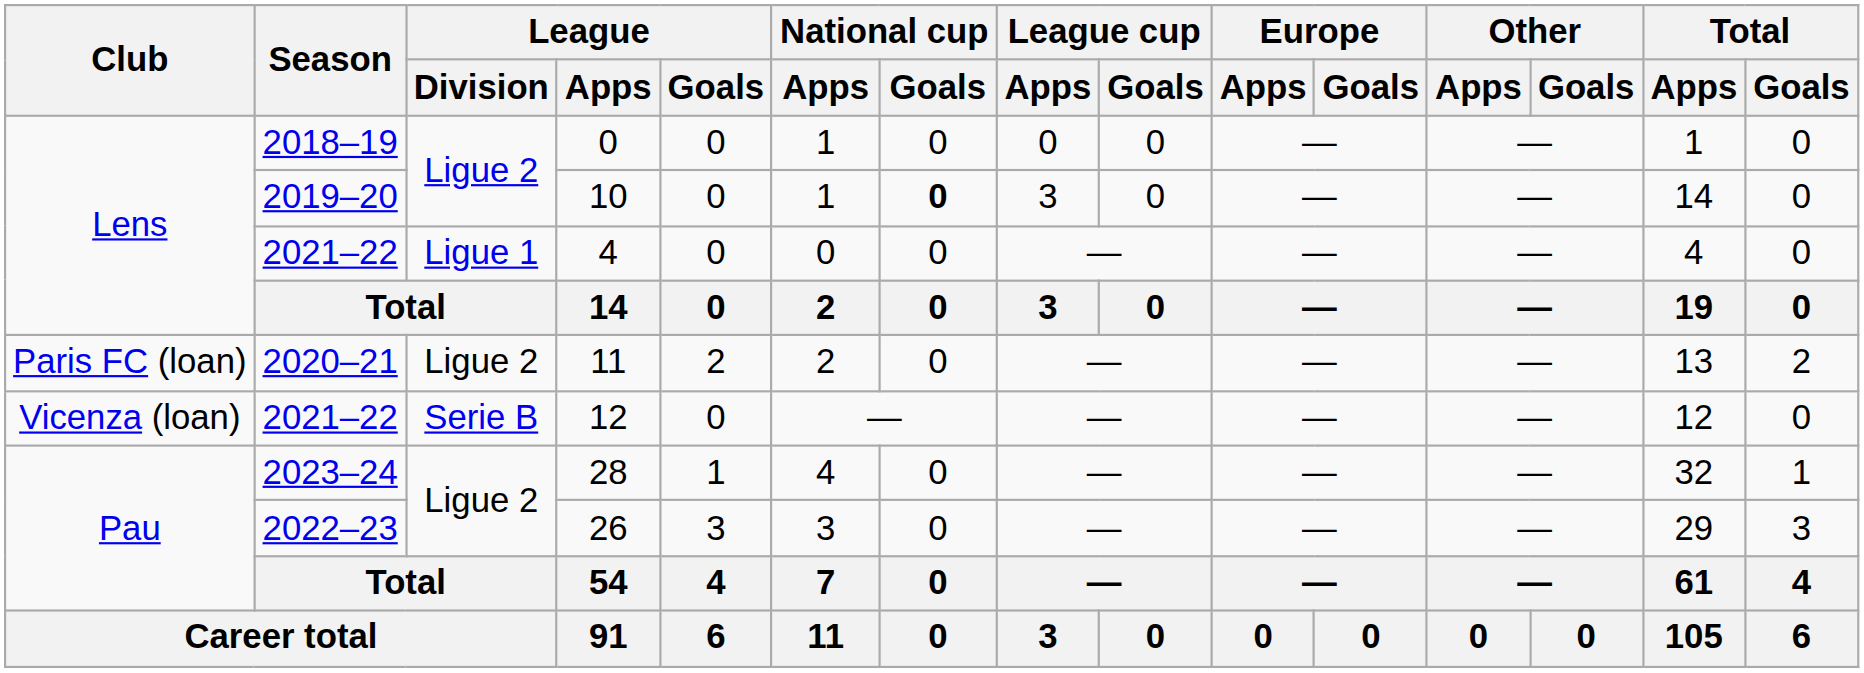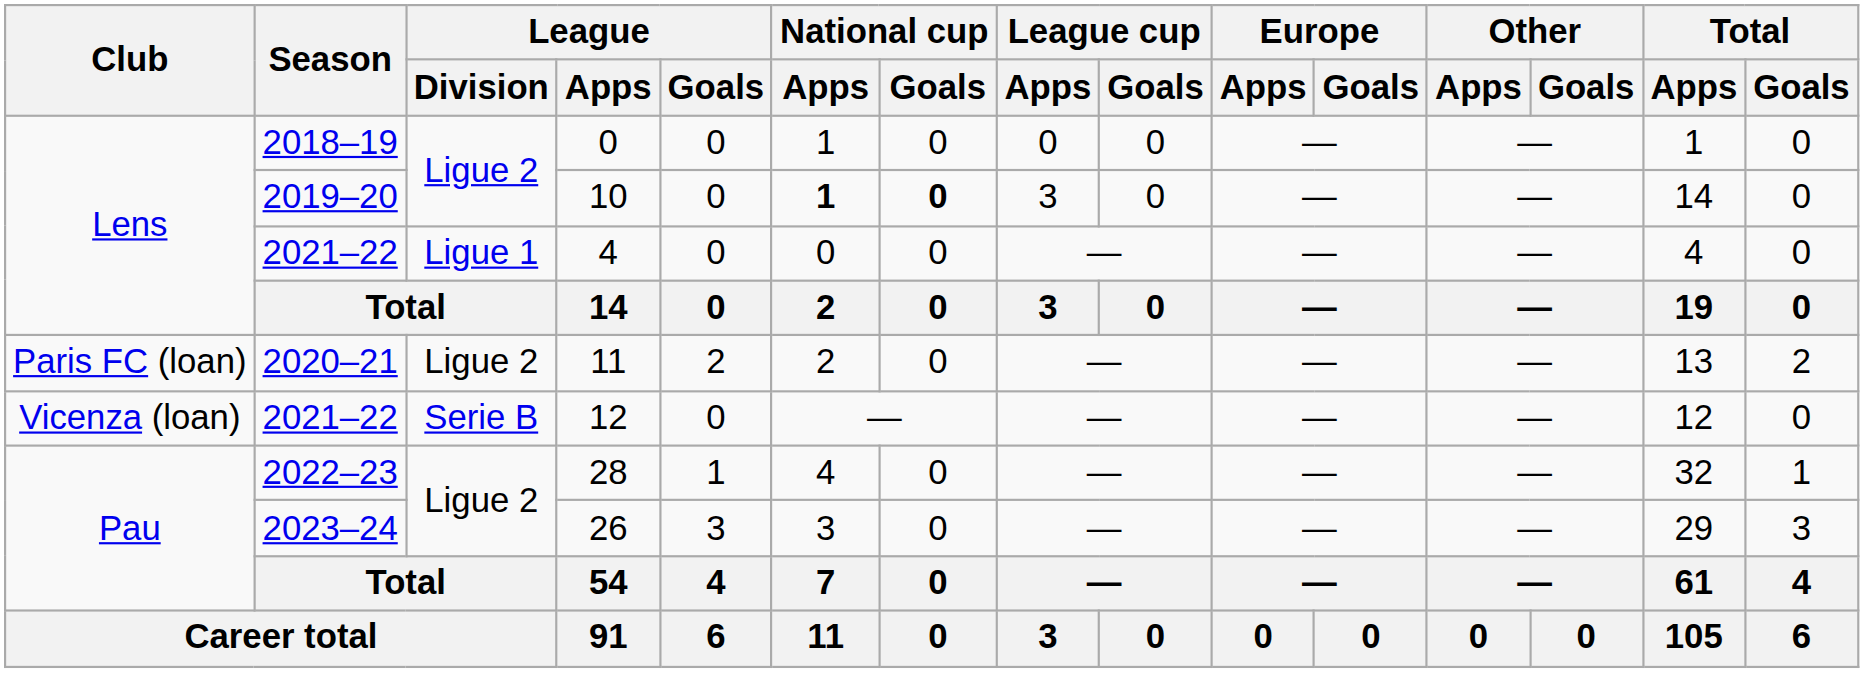(826, 197) normal -> (826, 197) bold
(330, 472) 2023–24 -> (330, 472) 2022–23
(330, 527) 2022–23 -> (330, 527) 2023–24
